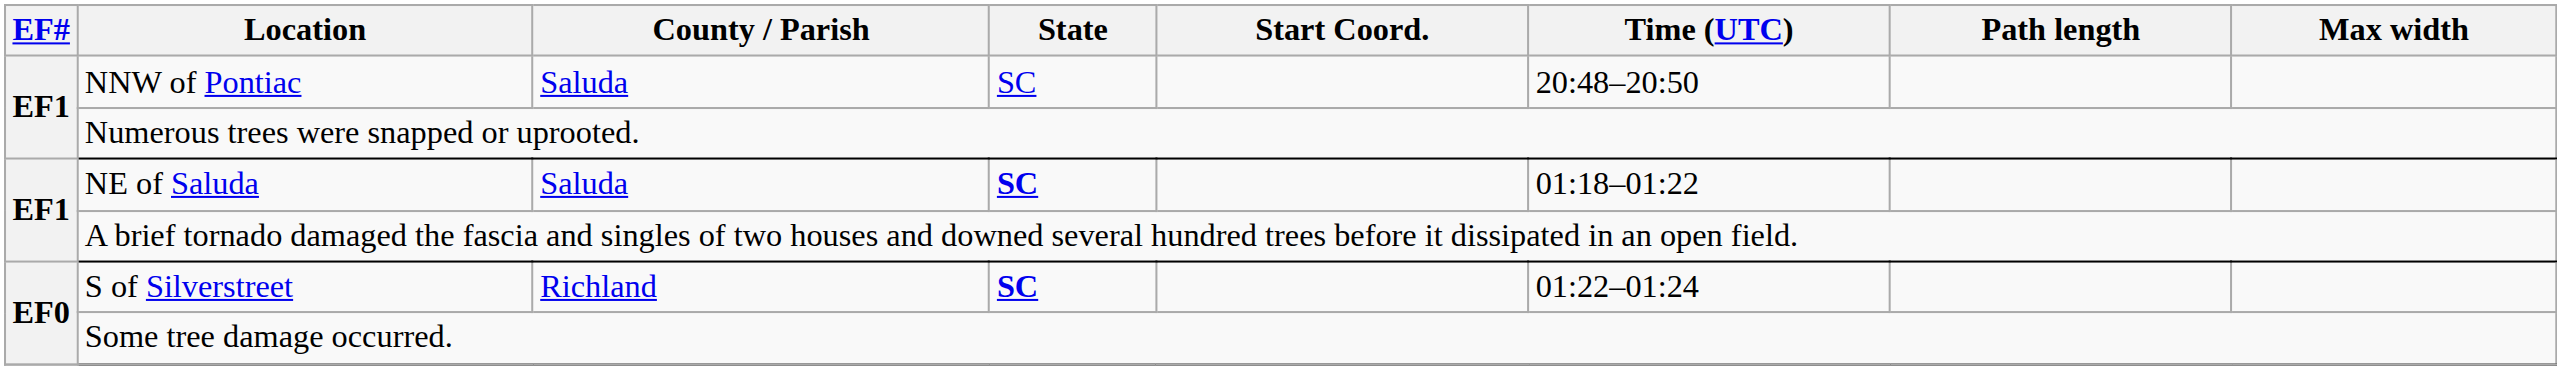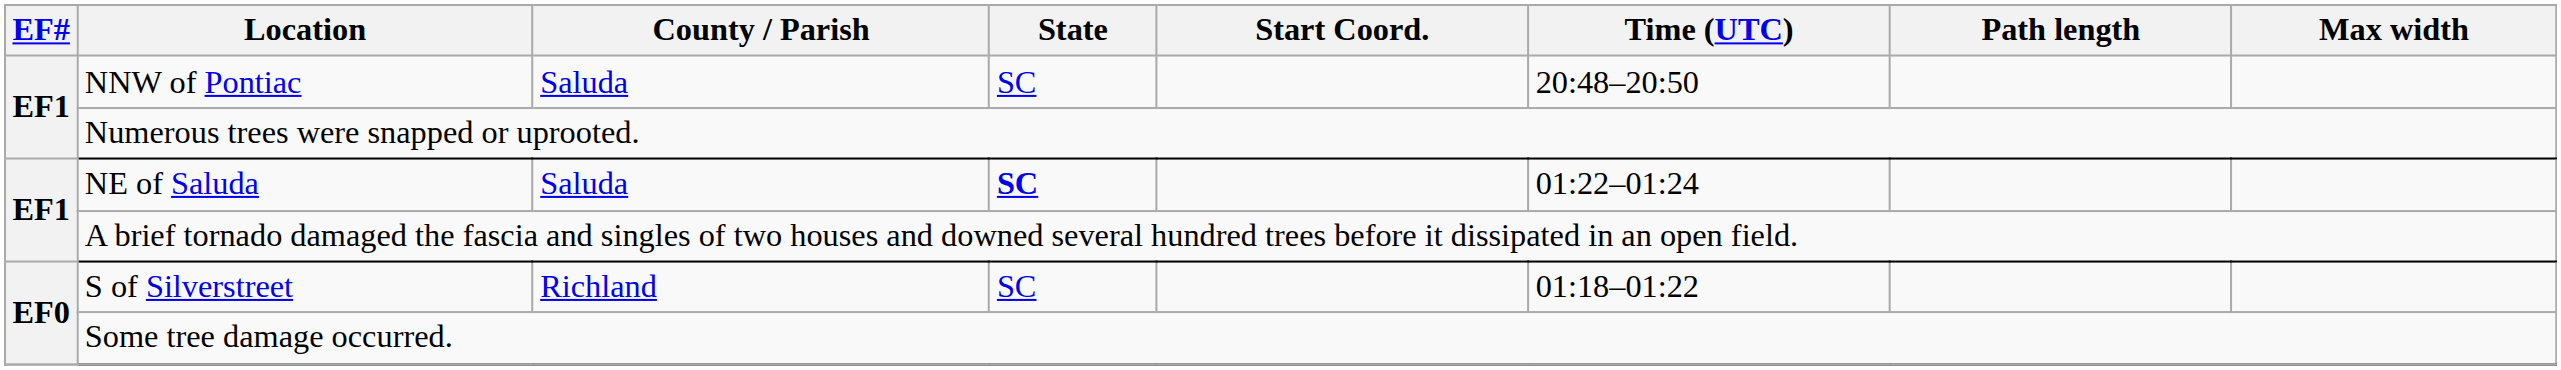(1617, 183) 01:18–01:22 -> (1617, 183) 01:22–01:24
(1018, 286) bold -> (1017, 286) normal
(1617, 286) 01:22–01:24 -> (1617, 286) 01:18–01:22
